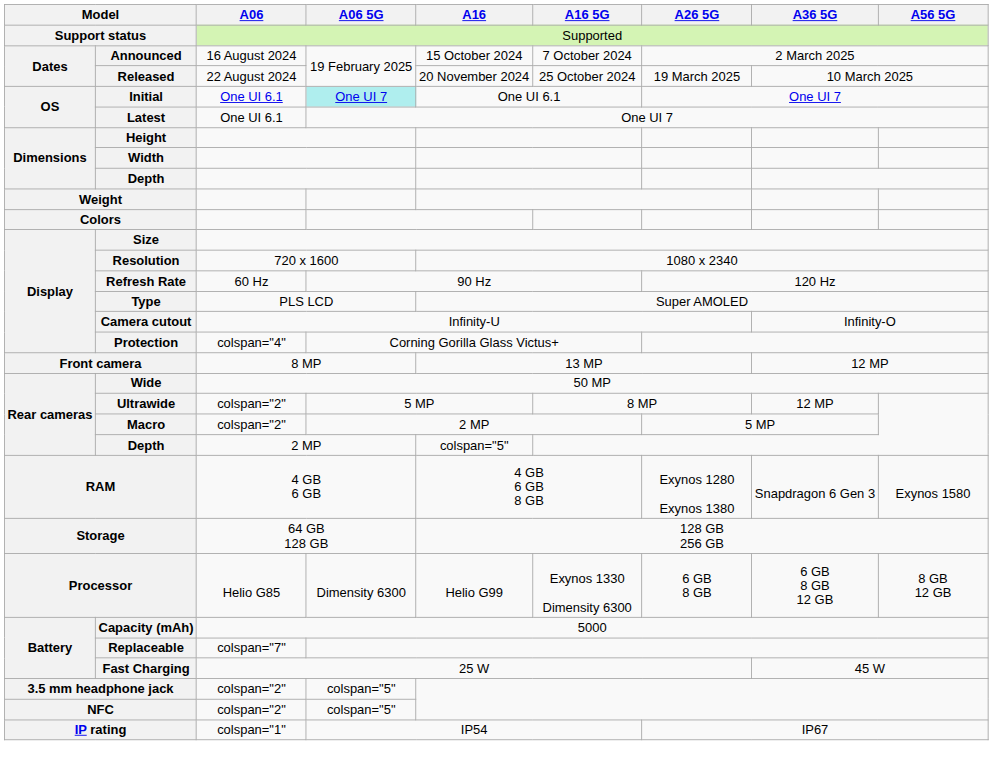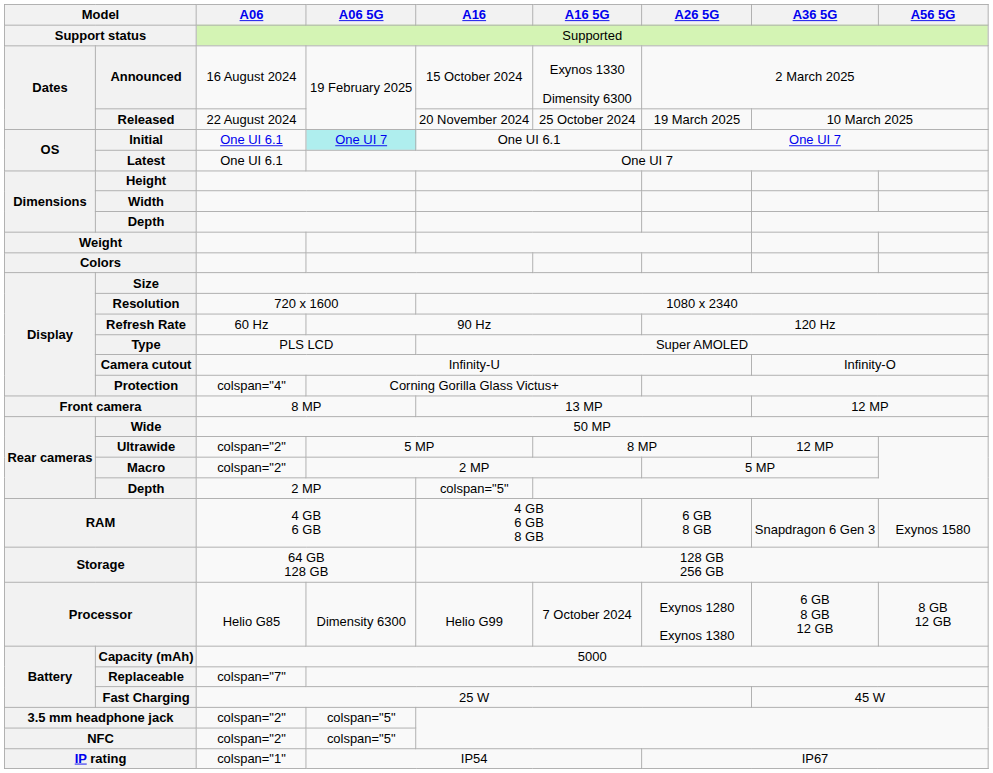(587, 56) 7 October 2024 -> (587, 85) Exynos 1330 Dimensity 6300
(697, 494) Exynos 1280 Exynos 1380 -> (697, 523) 6 GB 8 GB
(587, 593) Exynos 1330 Dimensity 6300 -> (587, 614) 7 October 2024
(697, 586) 6 GB 8 GB -> (697, 622) Exynos 1280 Exynos 1380
